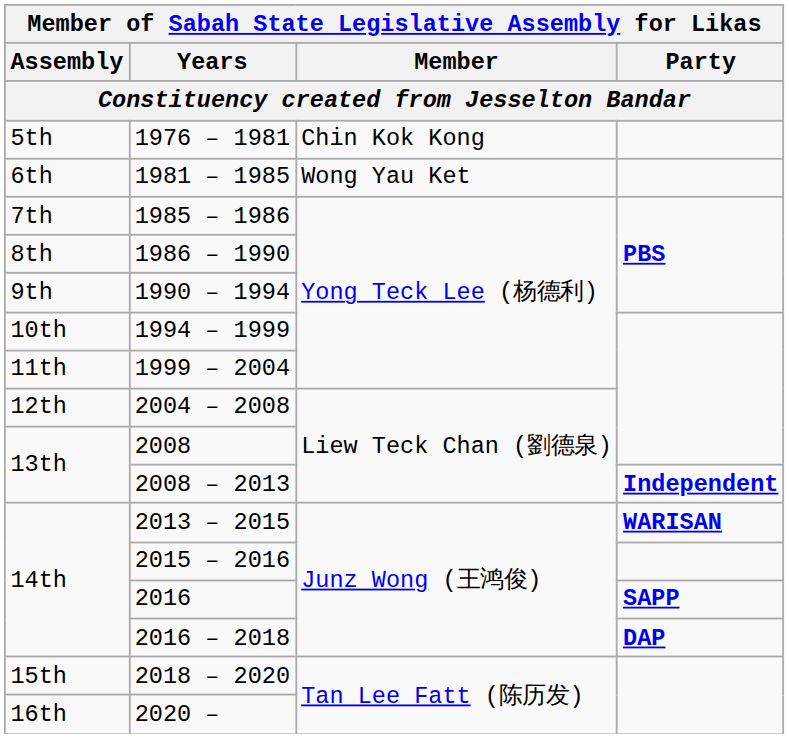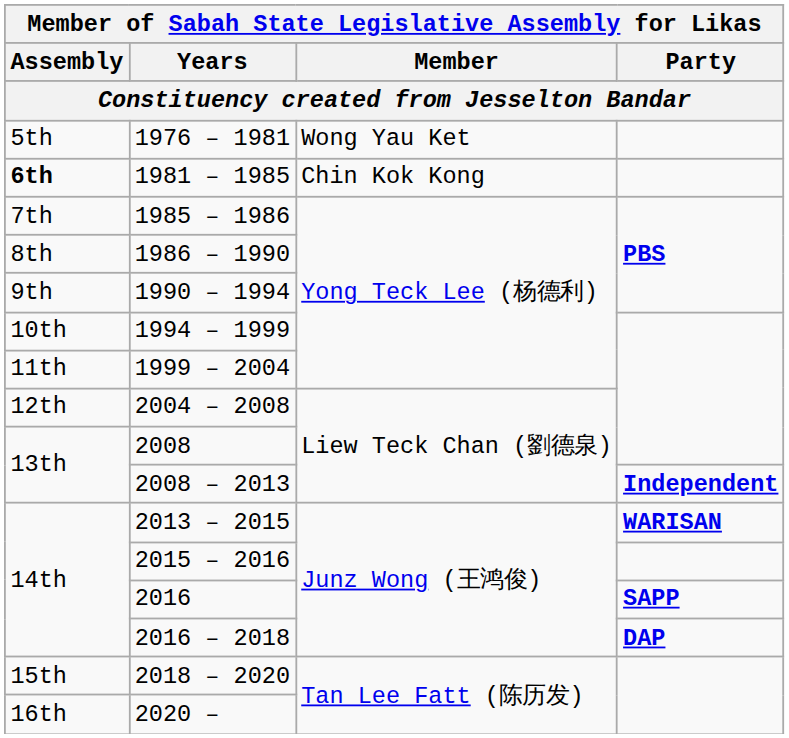(393, 139) Chin Kok Kong -> (386, 139) Wong Yau Ket
(32, 177) normal -> (32, 177) bold
(386, 177) Wong Yau Ket -> (393, 177) Chin Kok Kong
